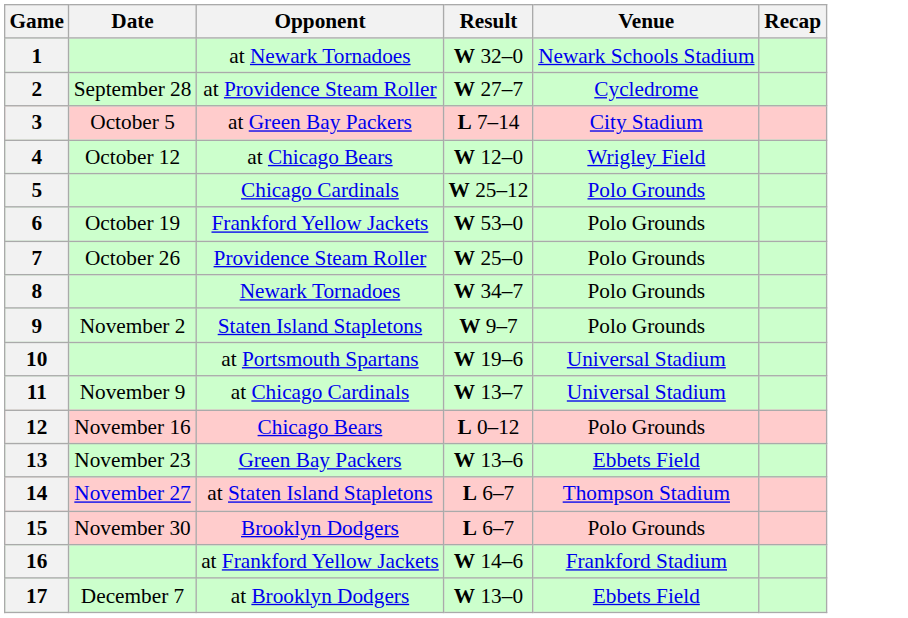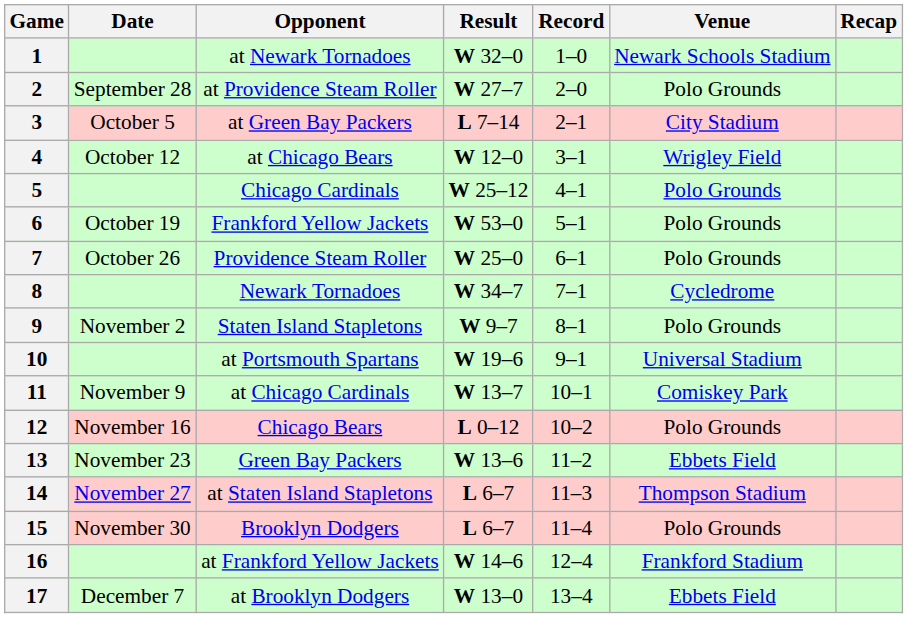+ column: (571, 21)
(646, 88) Cycledrome -> (722, 88) Polo Grounds
(646, 291) Polo Grounds -> (722, 291) Cycledrome
(646, 392) Universal Stadium -> (722, 392) Comiskey Park
